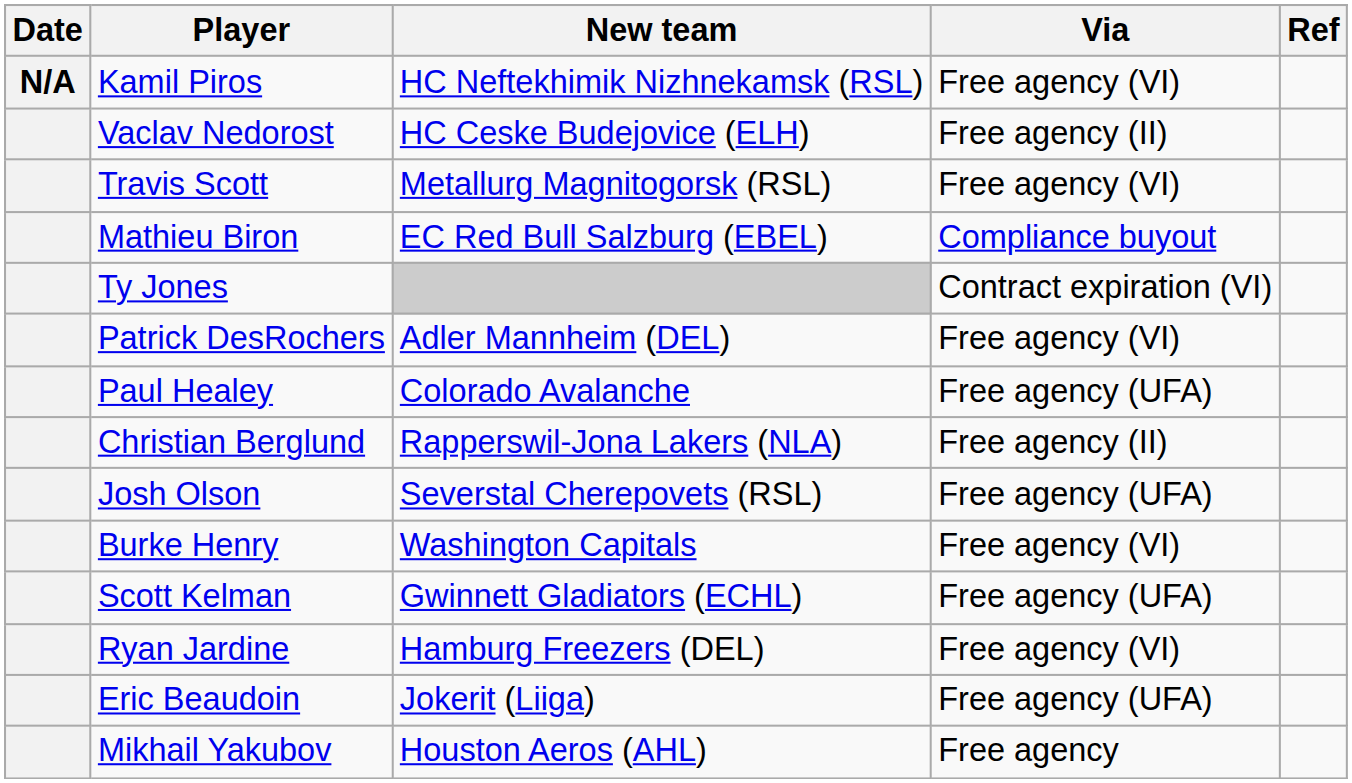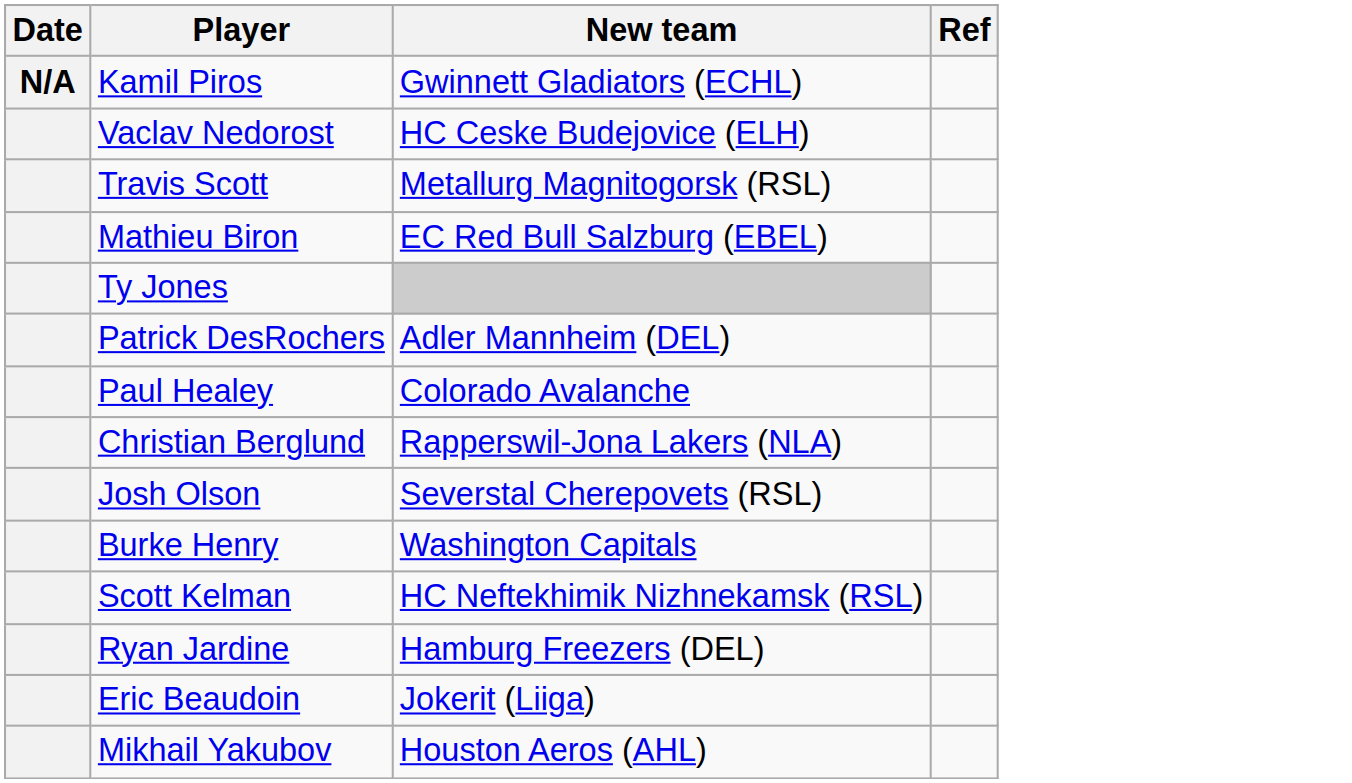- column: (1105, 30)
(662, 81) HC Neftekhimik Nizhnekamsk (RSL) -> (601, 81) Gwinnett Gladiators (ECHL)
(601, 596) Gwinnett Gladiators (ECHL) -> (662, 596) HC Neftekhimik Nizhnekamsk (RSL)
